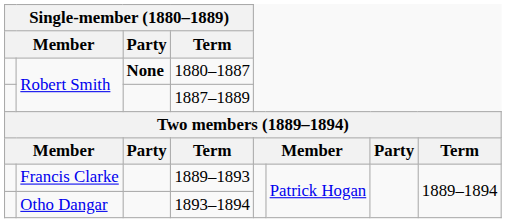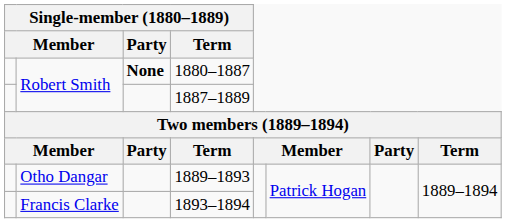(70, 177) Francis Clarke -> (64, 177) Otho Dangar
(64, 204) Otho Dangar -> (70, 204) Francis Clarke
